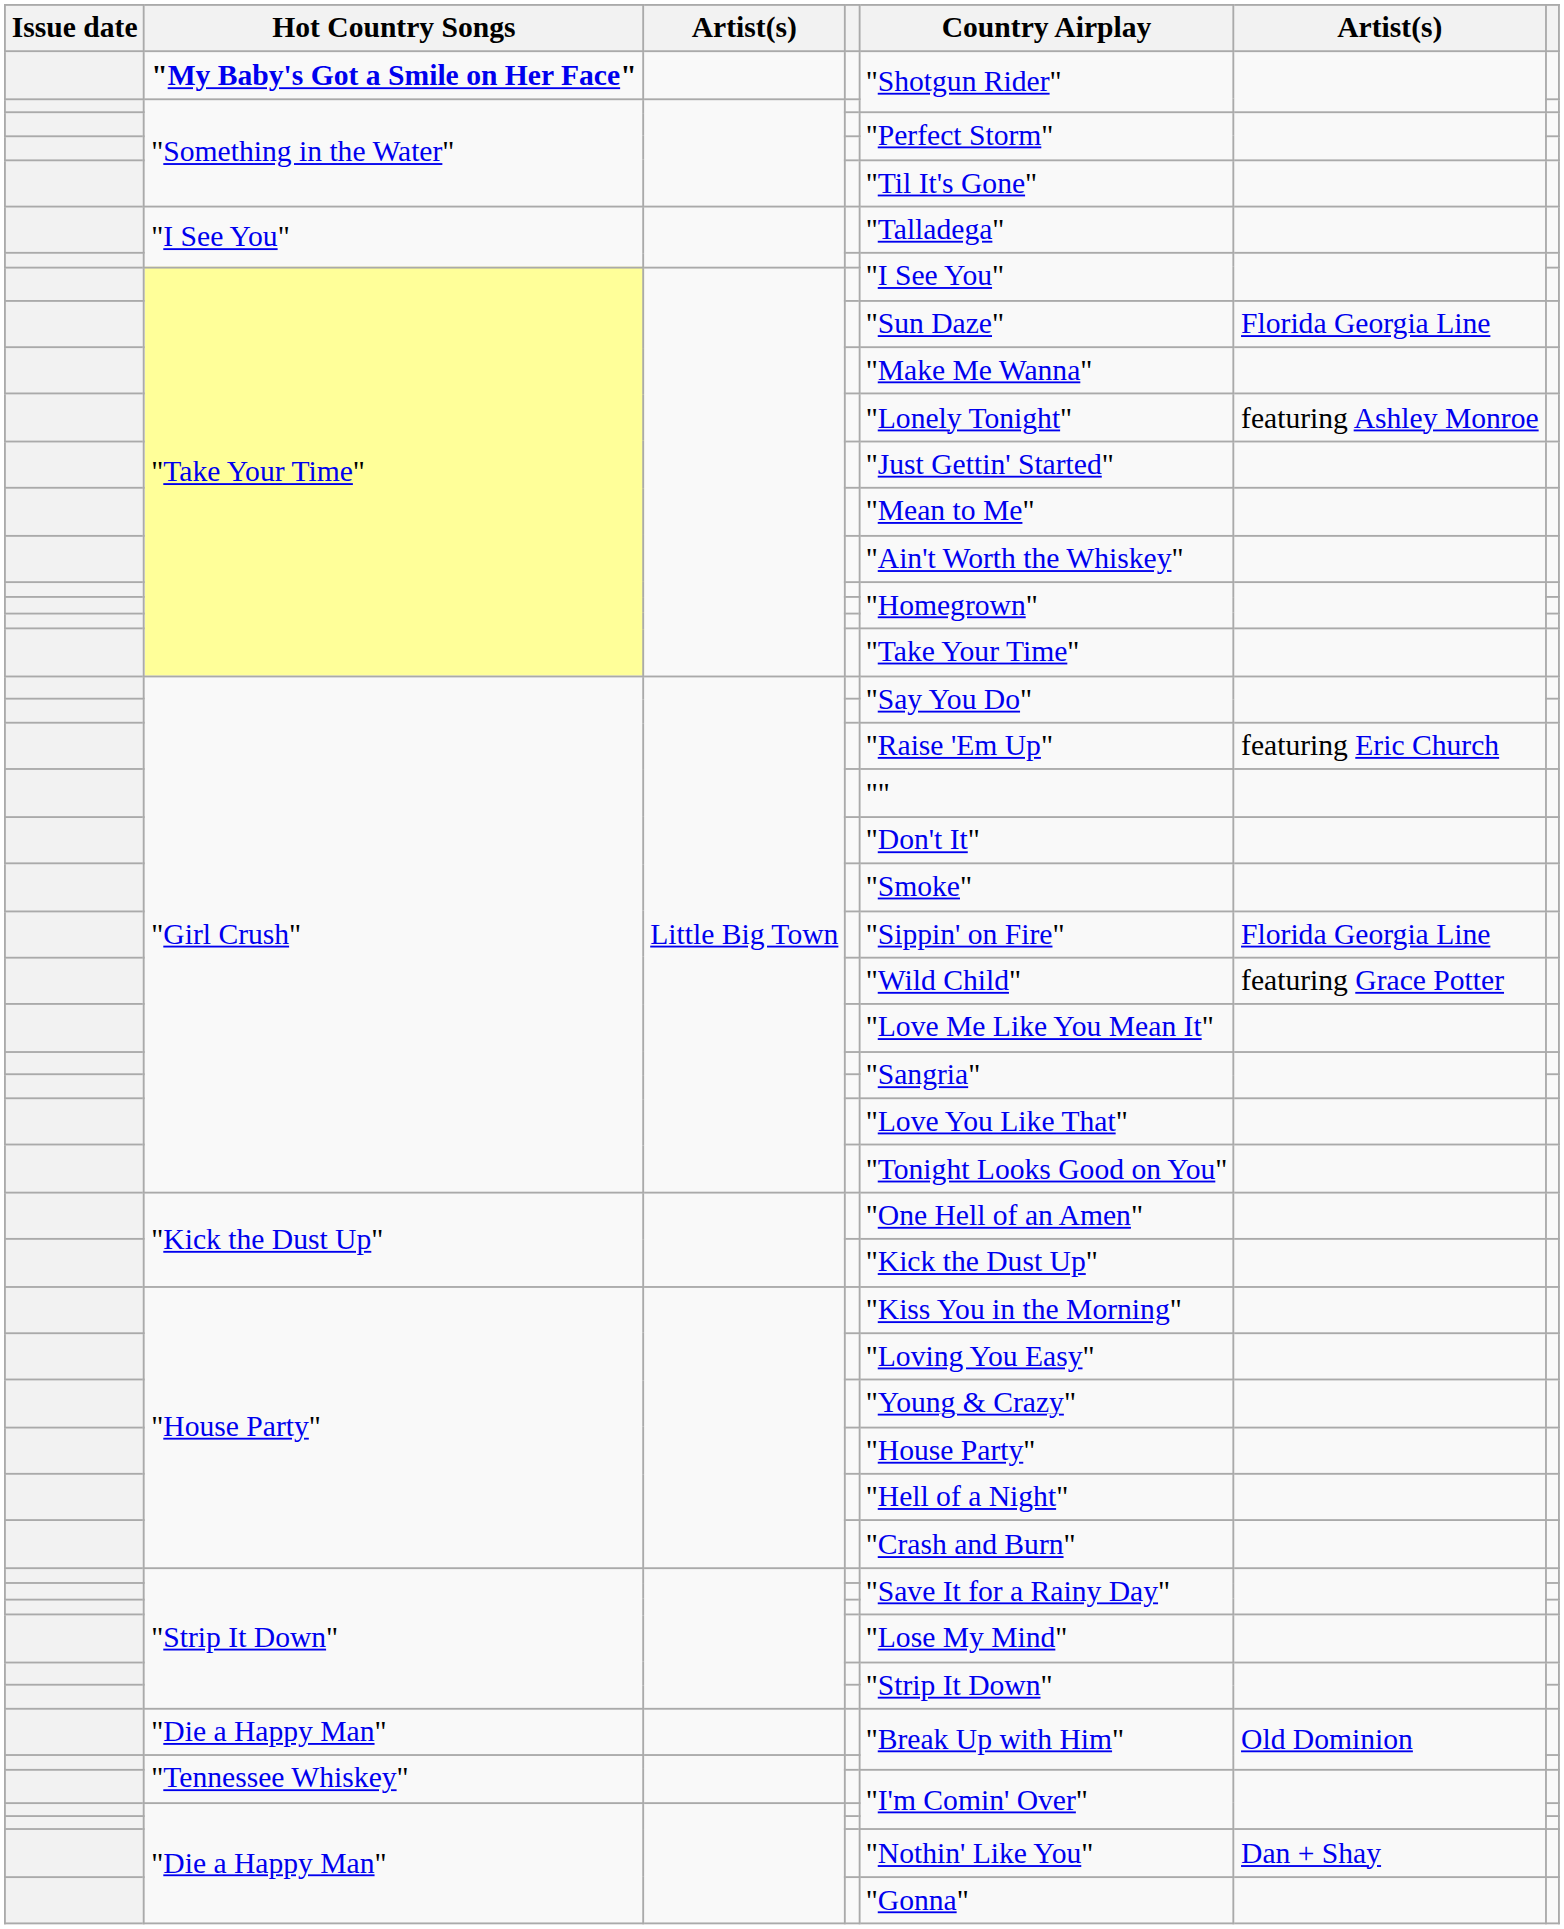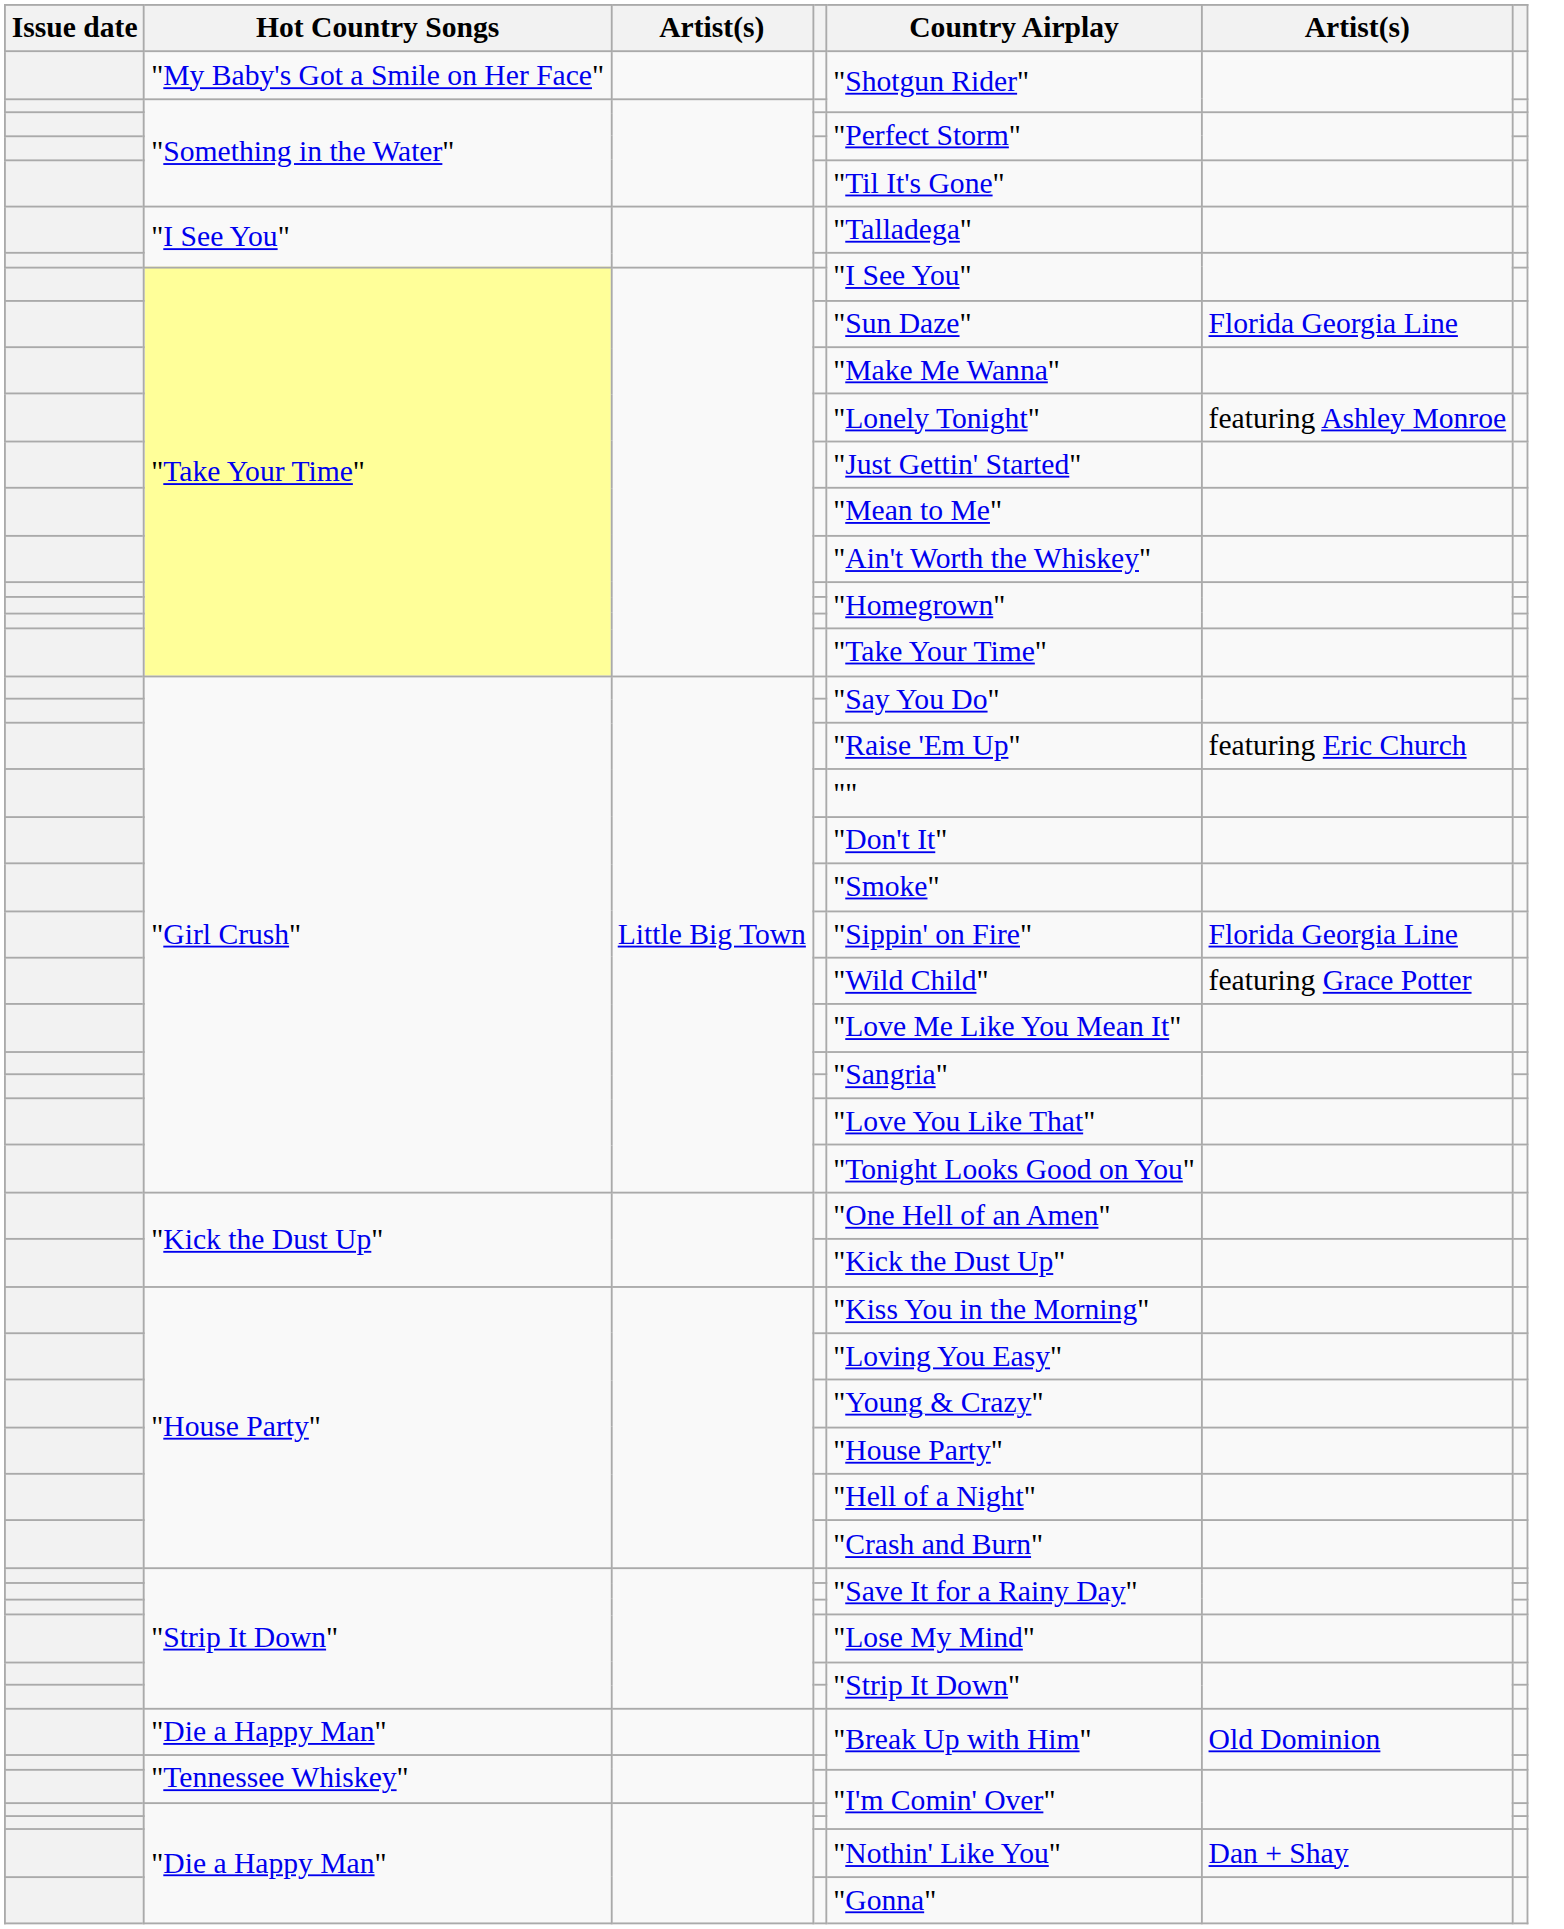(394, 74) bold -> (378, 74) normal
